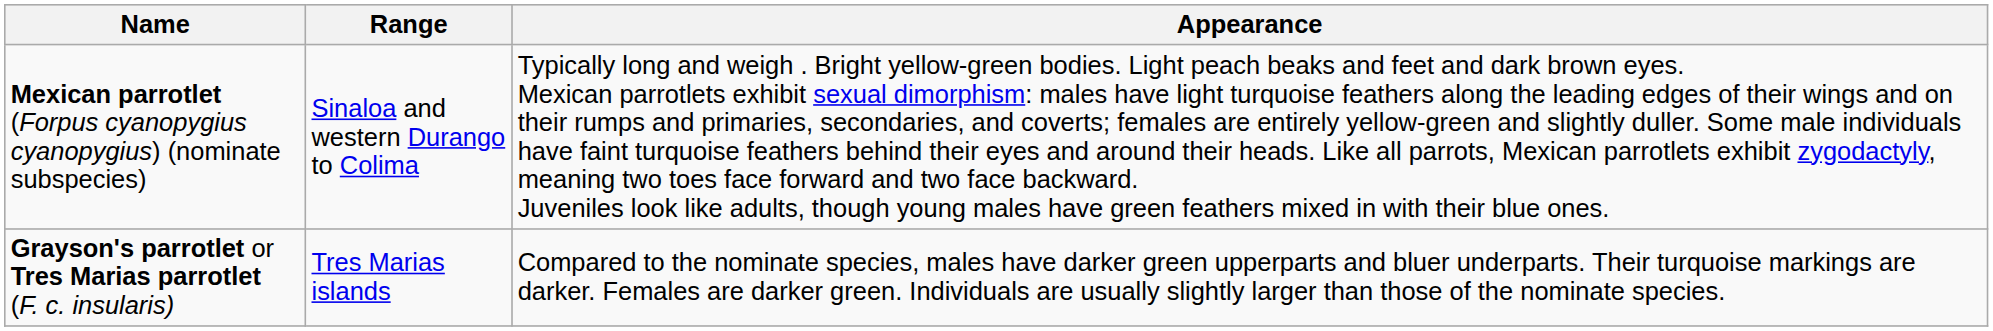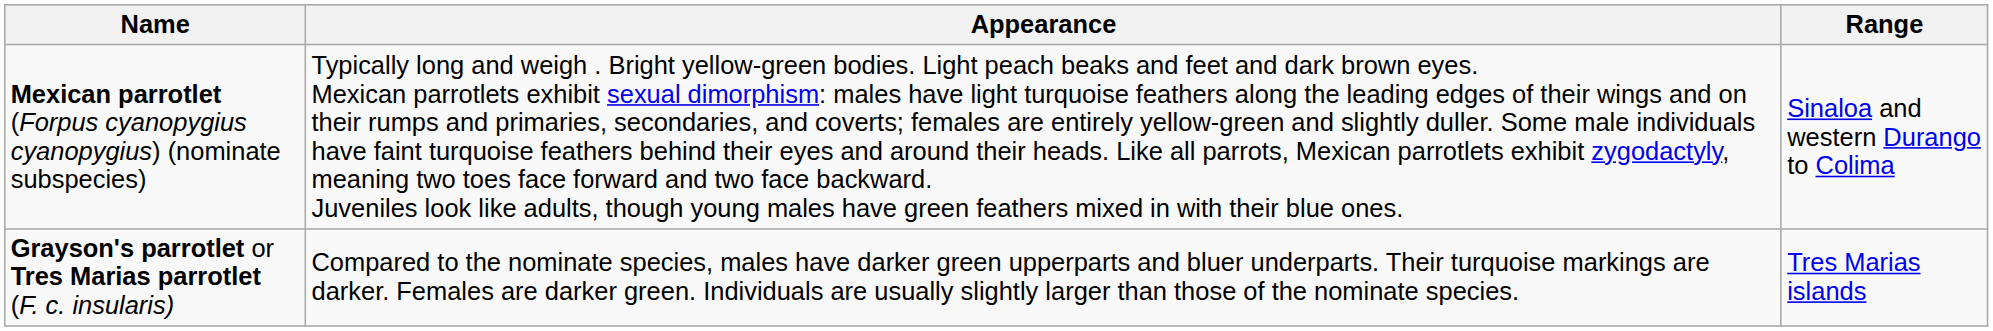columns swapped: (1250, 24) <-> (409, 24)
